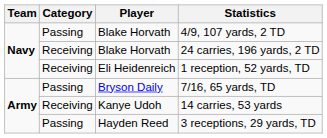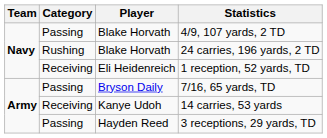(67, 50) Receiving -> (63, 50) Rushing
